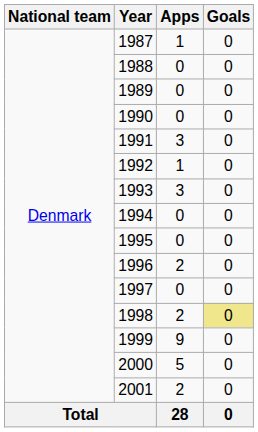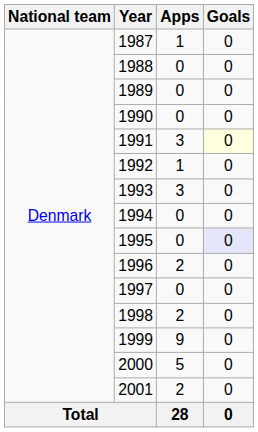(228, 141) no background -> (228, 141) lightyellow background
(228, 240) no background -> (228, 240) lavender background
(228, 315) khaki background -> (228, 315) no background
